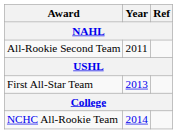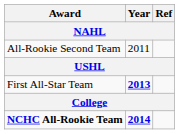(137, 84) normal -> (139, 84) bold
(62, 119) normal -> (65, 119) bold
(137, 119) normal -> (139, 119) bold
